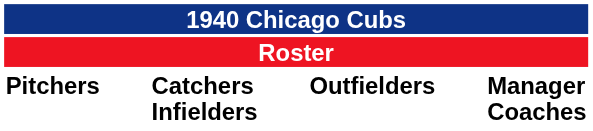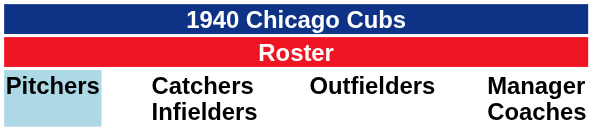(53, 85) no background -> (53, 85) lightblue background
